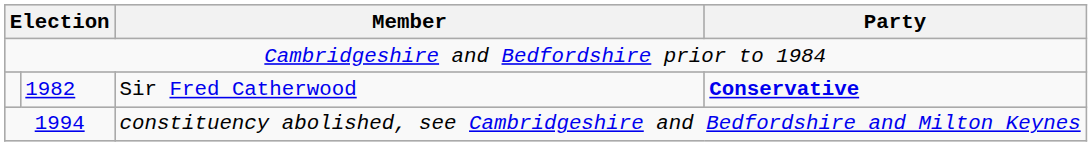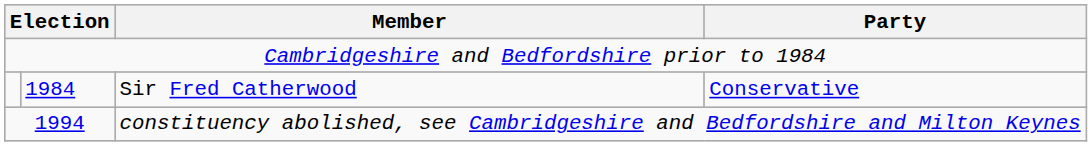(50, 90) 1982 -> (50, 90) 1984
(784, 90) bold -> (784, 90) normal
